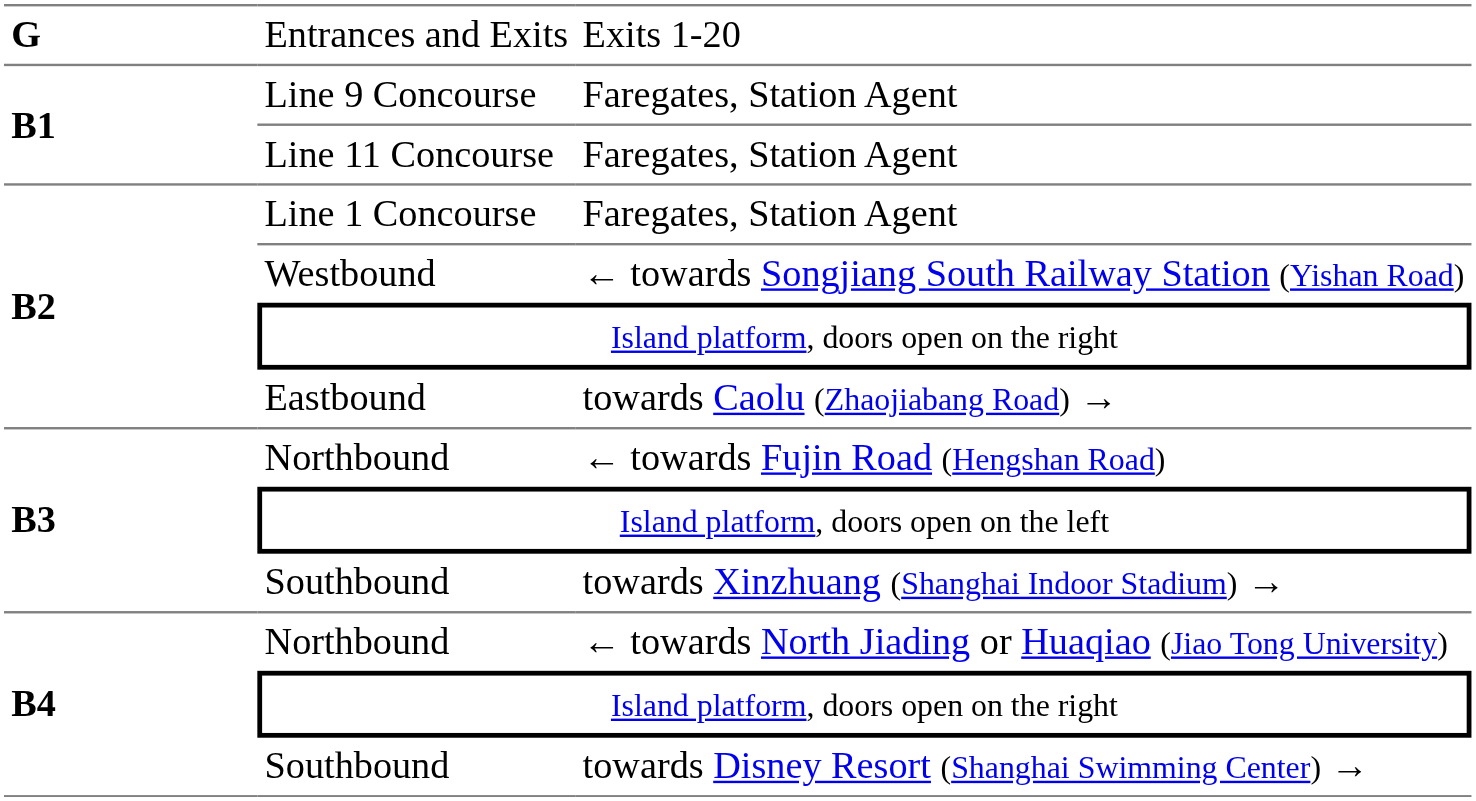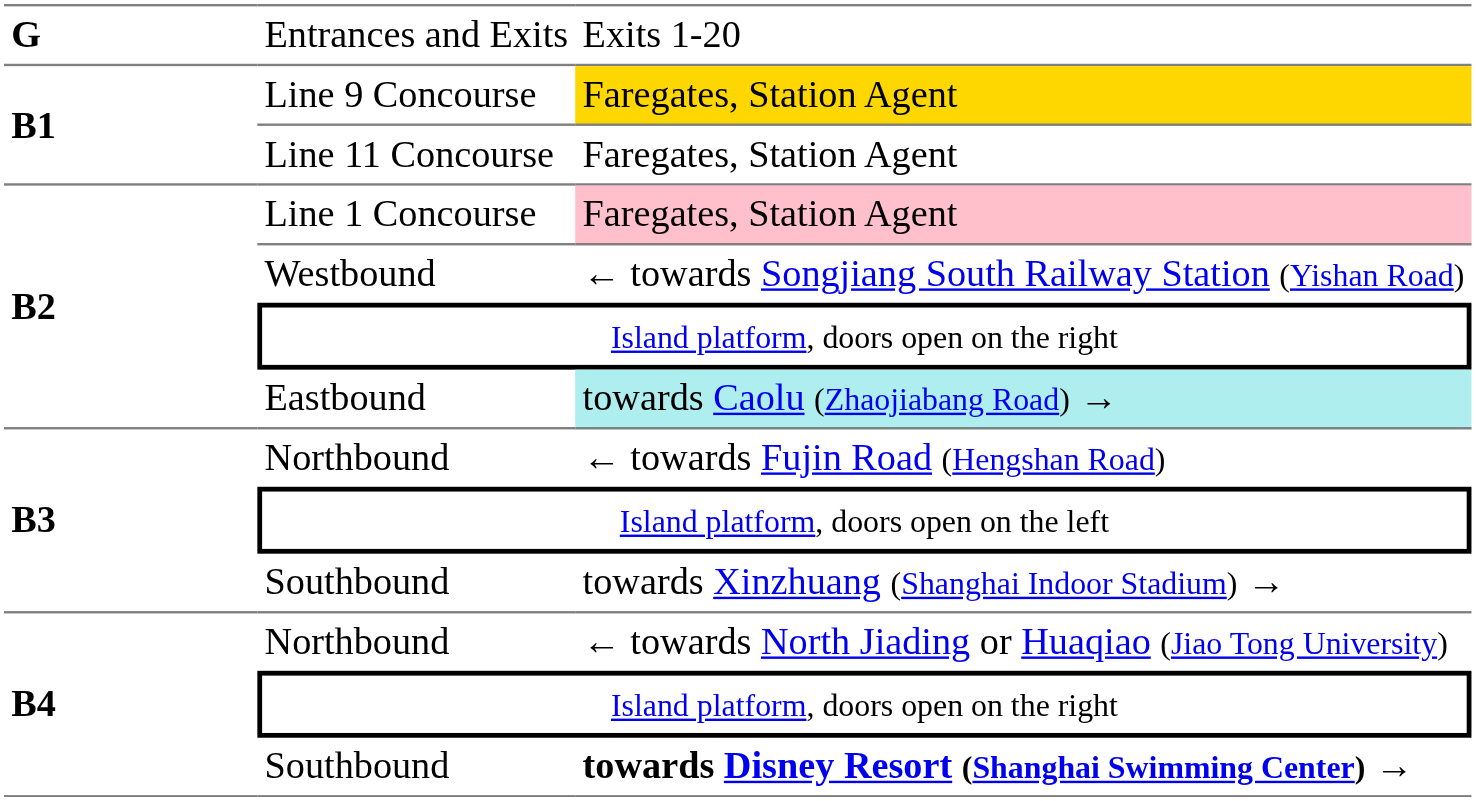(770, 94) no background -> (770, 94) gold background
(770, 213) no background -> (770, 213) pink background
(850, 397) no background -> (850, 397) paleturquoise background
(976, 765) normal -> (998, 765) bold
